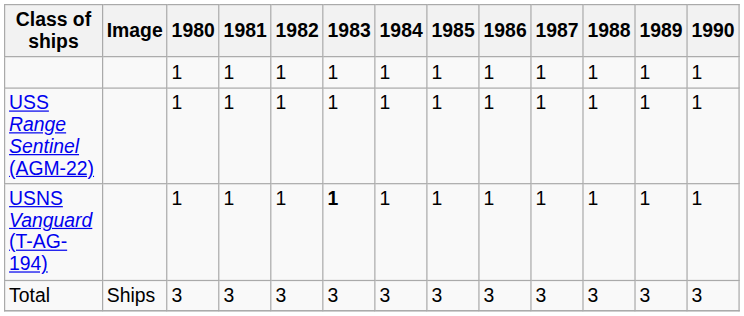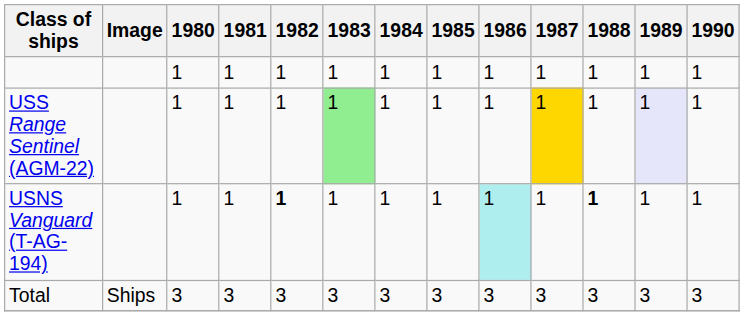(333, 103) no background -> (333, 103) lightgreen background
(541, 103) no background -> (541, 103) gold background
(645, 103) no background -> (645, 103) lavender background
(281, 199) normal -> (281, 199) bold
(333, 199) bold -> (333, 199) normal
(489, 199) no background -> (489, 199) paleturquoise background
(593, 199) normal -> (593, 199) bold
